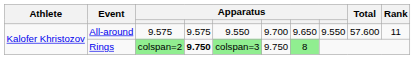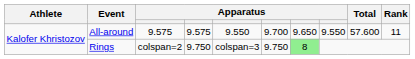(160, 47) lightgreen background -> (160, 47) no background
(199, 47) bold -> (199, 47) normal
(237, 47) lightgreen background -> (237, 47) no background
